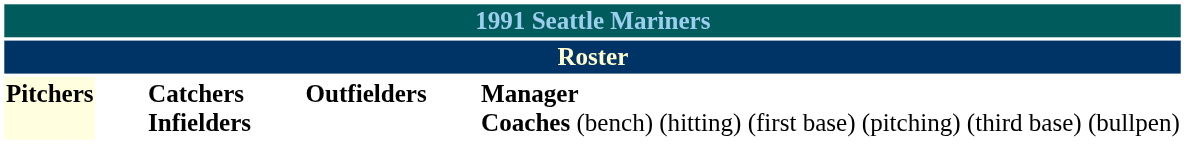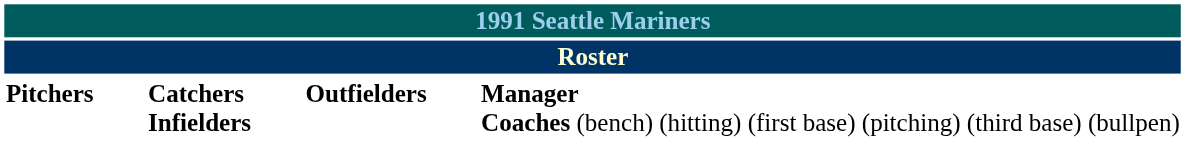(50, 93) lightyellow background -> (50, 93) no background
